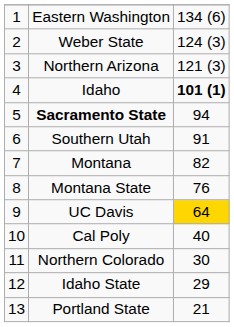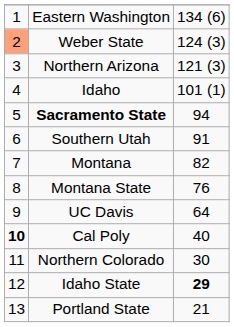(17, 41) no background -> (17, 41) lightsalmon background
(201, 90) bold -> (201, 90) normal
(201, 211) gold background -> (201, 211) no background
(17, 236) normal -> (17, 236) bold
(201, 284) normal -> (201, 284) bold
